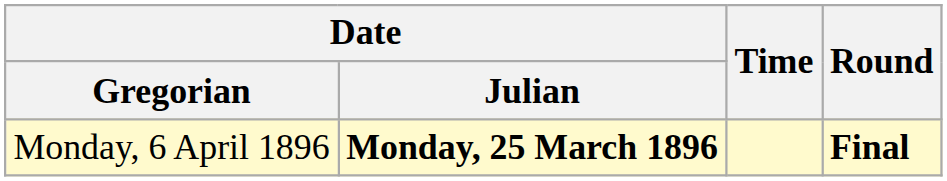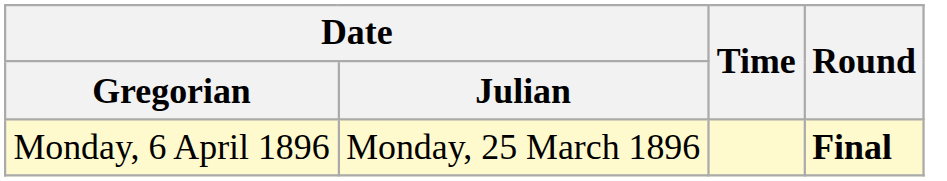(532, 146) bold -> (523, 146) normal
